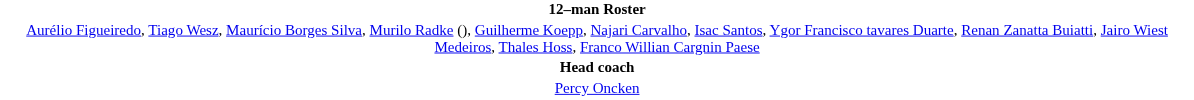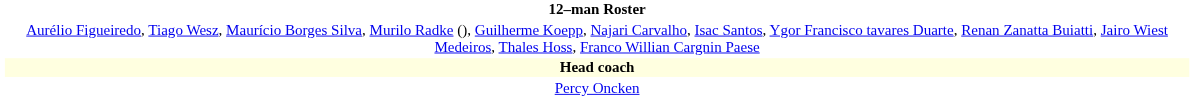(597, 67) no background -> (597, 67) lightyellow background
